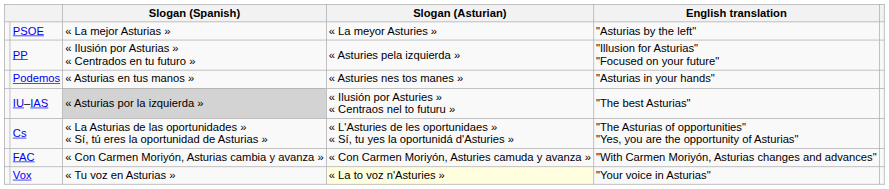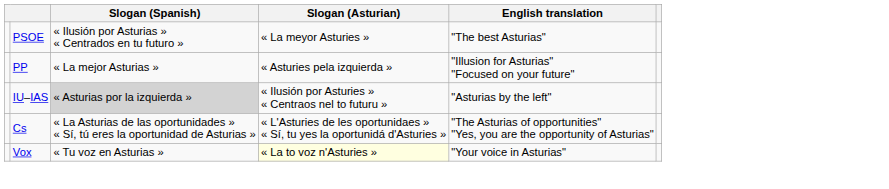(118, 31) « La mejor Asturias » -> (119, 37) « Ilusión por Asturias » « Centrados en tu futuro »
(646, 31) "Asturias by the left" -> (499, 37) "The best Asturias"
(130, 55) « Ilusión por Asturias » « Centrados en tu futuro » -> (106, 67) « La mejor Asturias »
- row: (36, 79)
(643, 103) "The best Asturias" -> (501, 98) "Asturias by the left"
- row: (24, 157)
